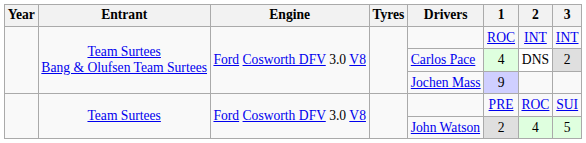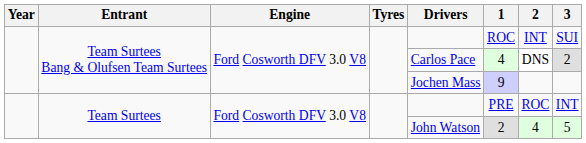(567, 37) INT -> (567, 37) SUI
(567, 105) SUI -> (567, 105) INT
